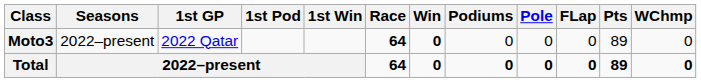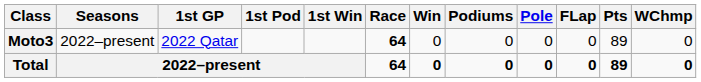(437, 41) bold -> (437, 41) normal
